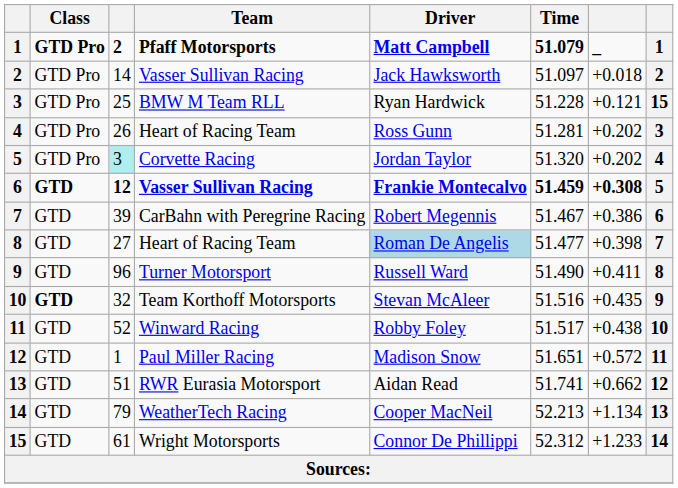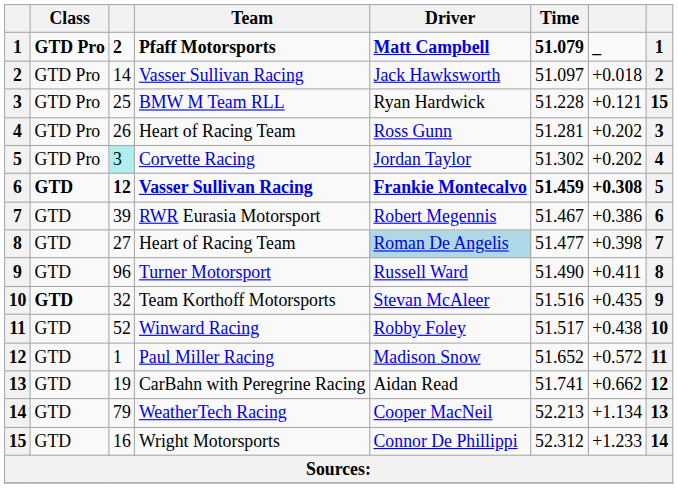(560, 159) 51.320 -> (560, 159) 51.302
(252, 215) CarBahn with Peregrine Racing -> (230, 215) RWR Eurasia Motorsport
(560, 356) 51.651 -> (560, 356) 51.652
(122, 384) 51 -> (122, 384) 19
(230, 384) RWR Eurasia Motorsport -> (252, 384) CarBahn with Peregrine Racing
(122, 441) 61 -> (122, 441) 16
